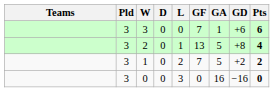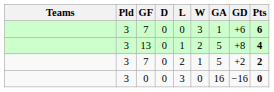columns swapped: (145, 12) <-> (199, 12)
